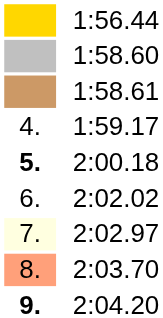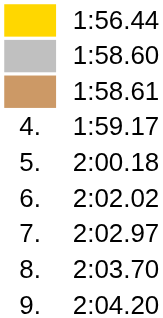(30, 162) bold -> (30, 162) normal
(30, 233) lightyellow background -> (30, 233) no background
(30, 269) lightsalmon background -> (30, 269) no background
(30, 305) bold -> (30, 305) normal
